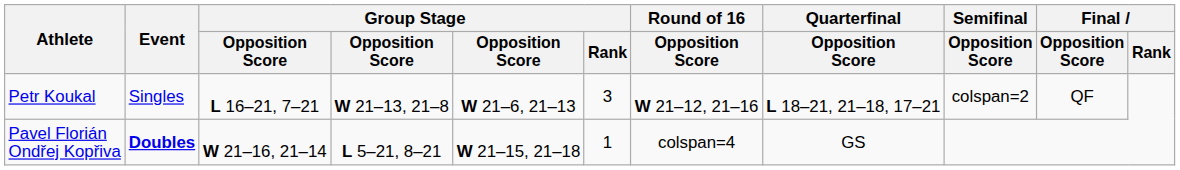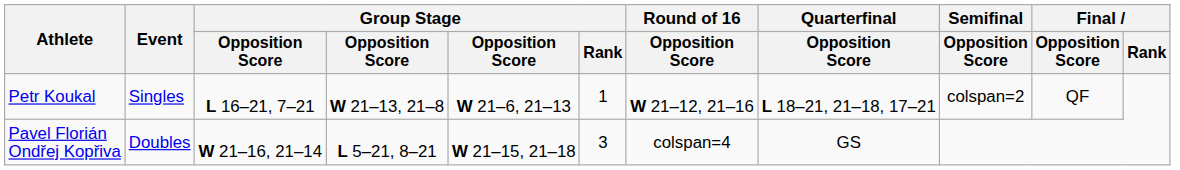(608, 97) 3 -> (603, 97) 1
(162, 142) bold -> (160, 142) normal
(608, 142) 1 -> (603, 142) 3
